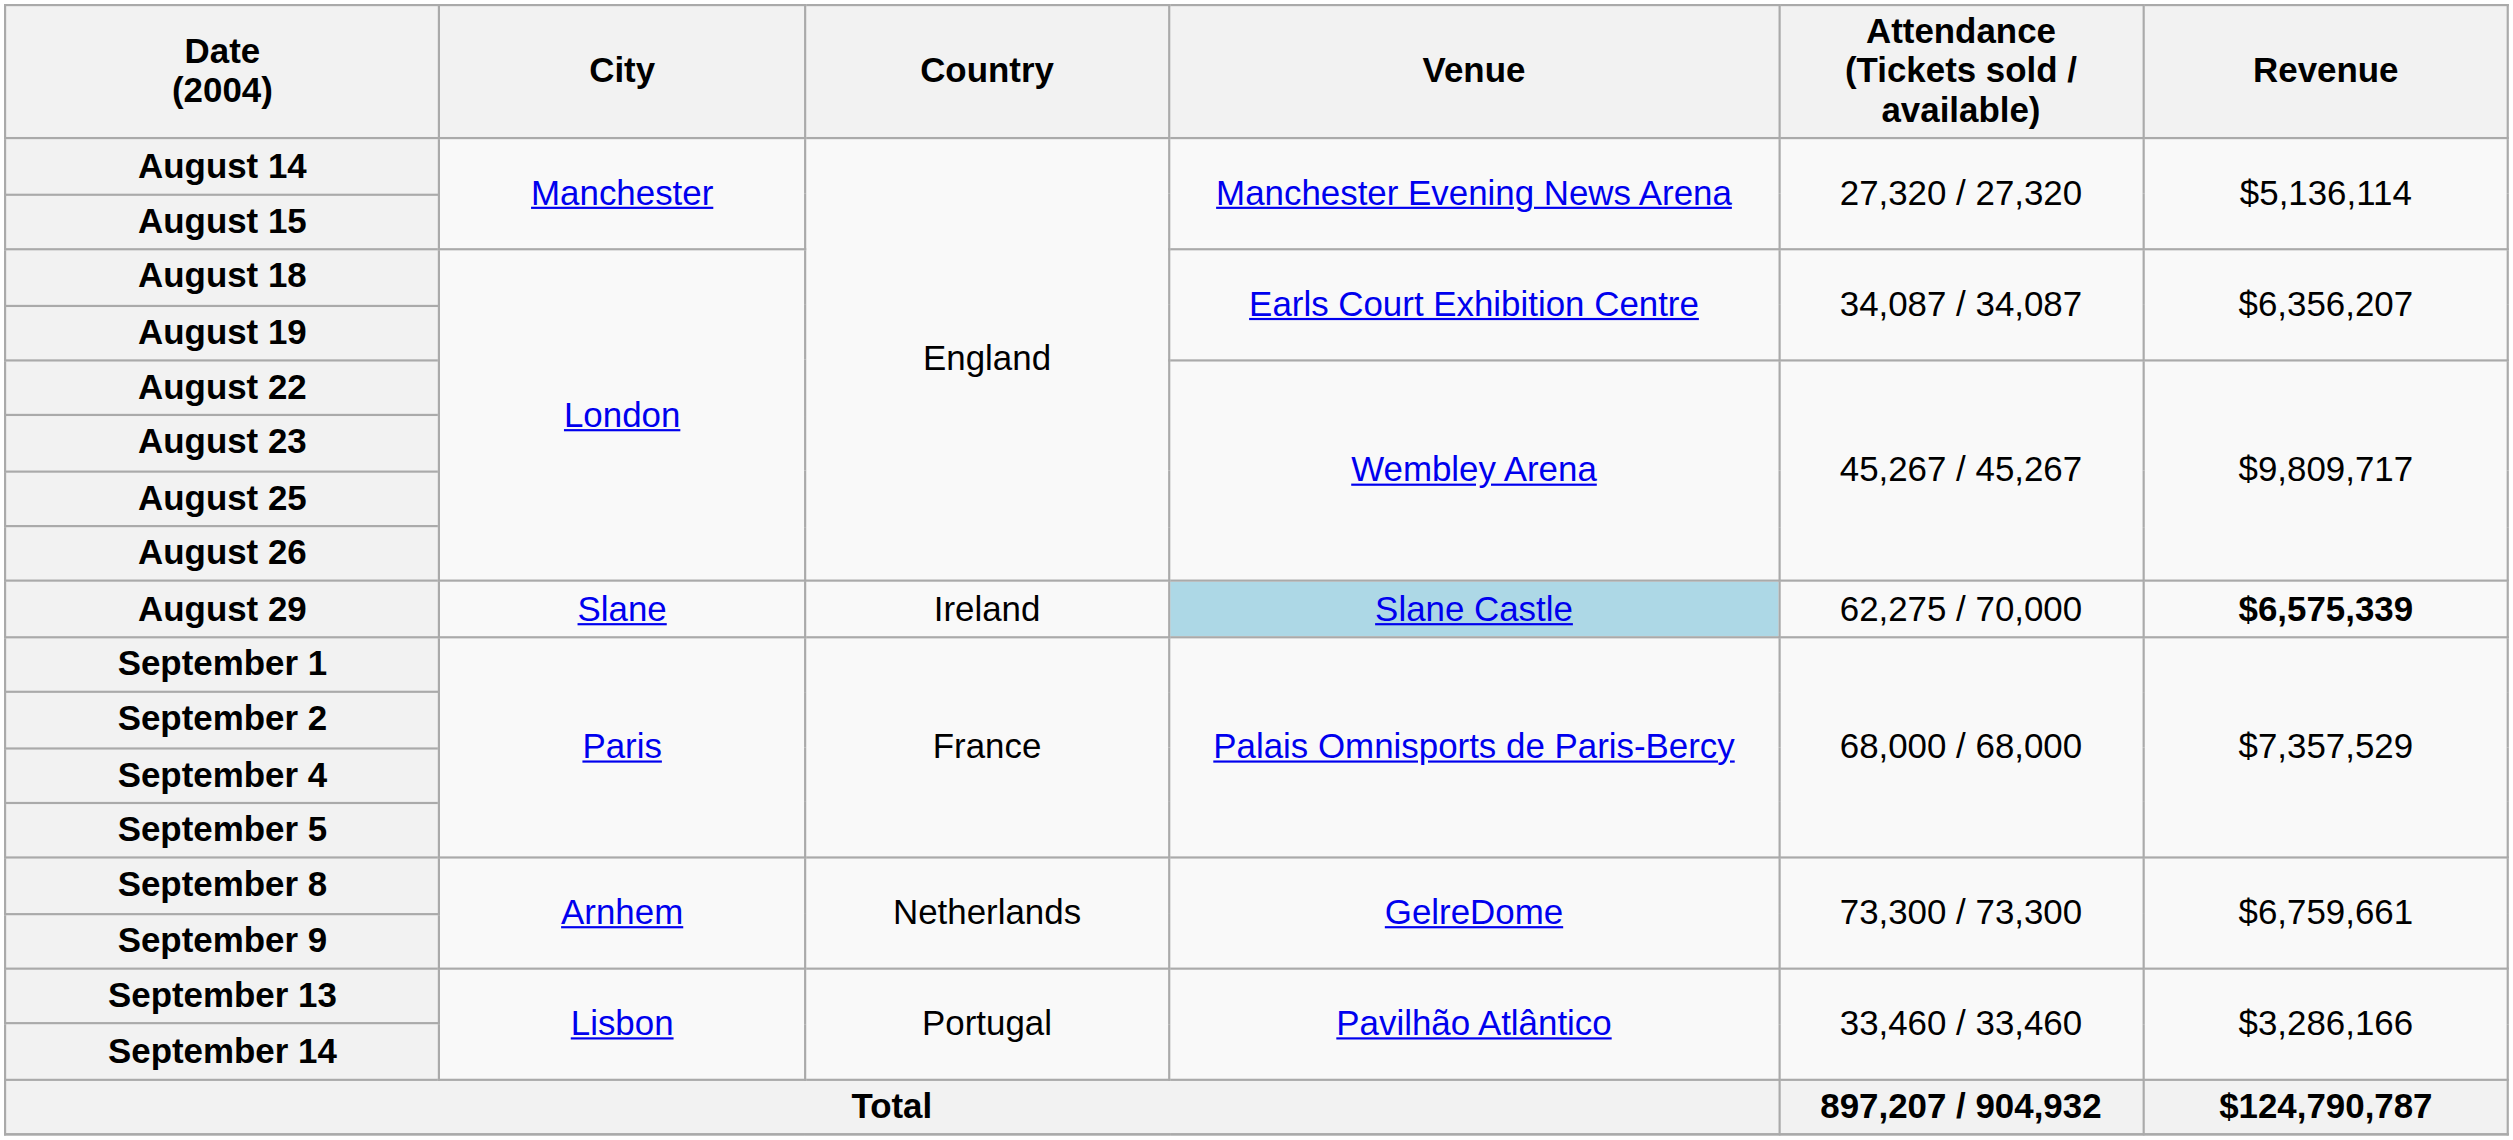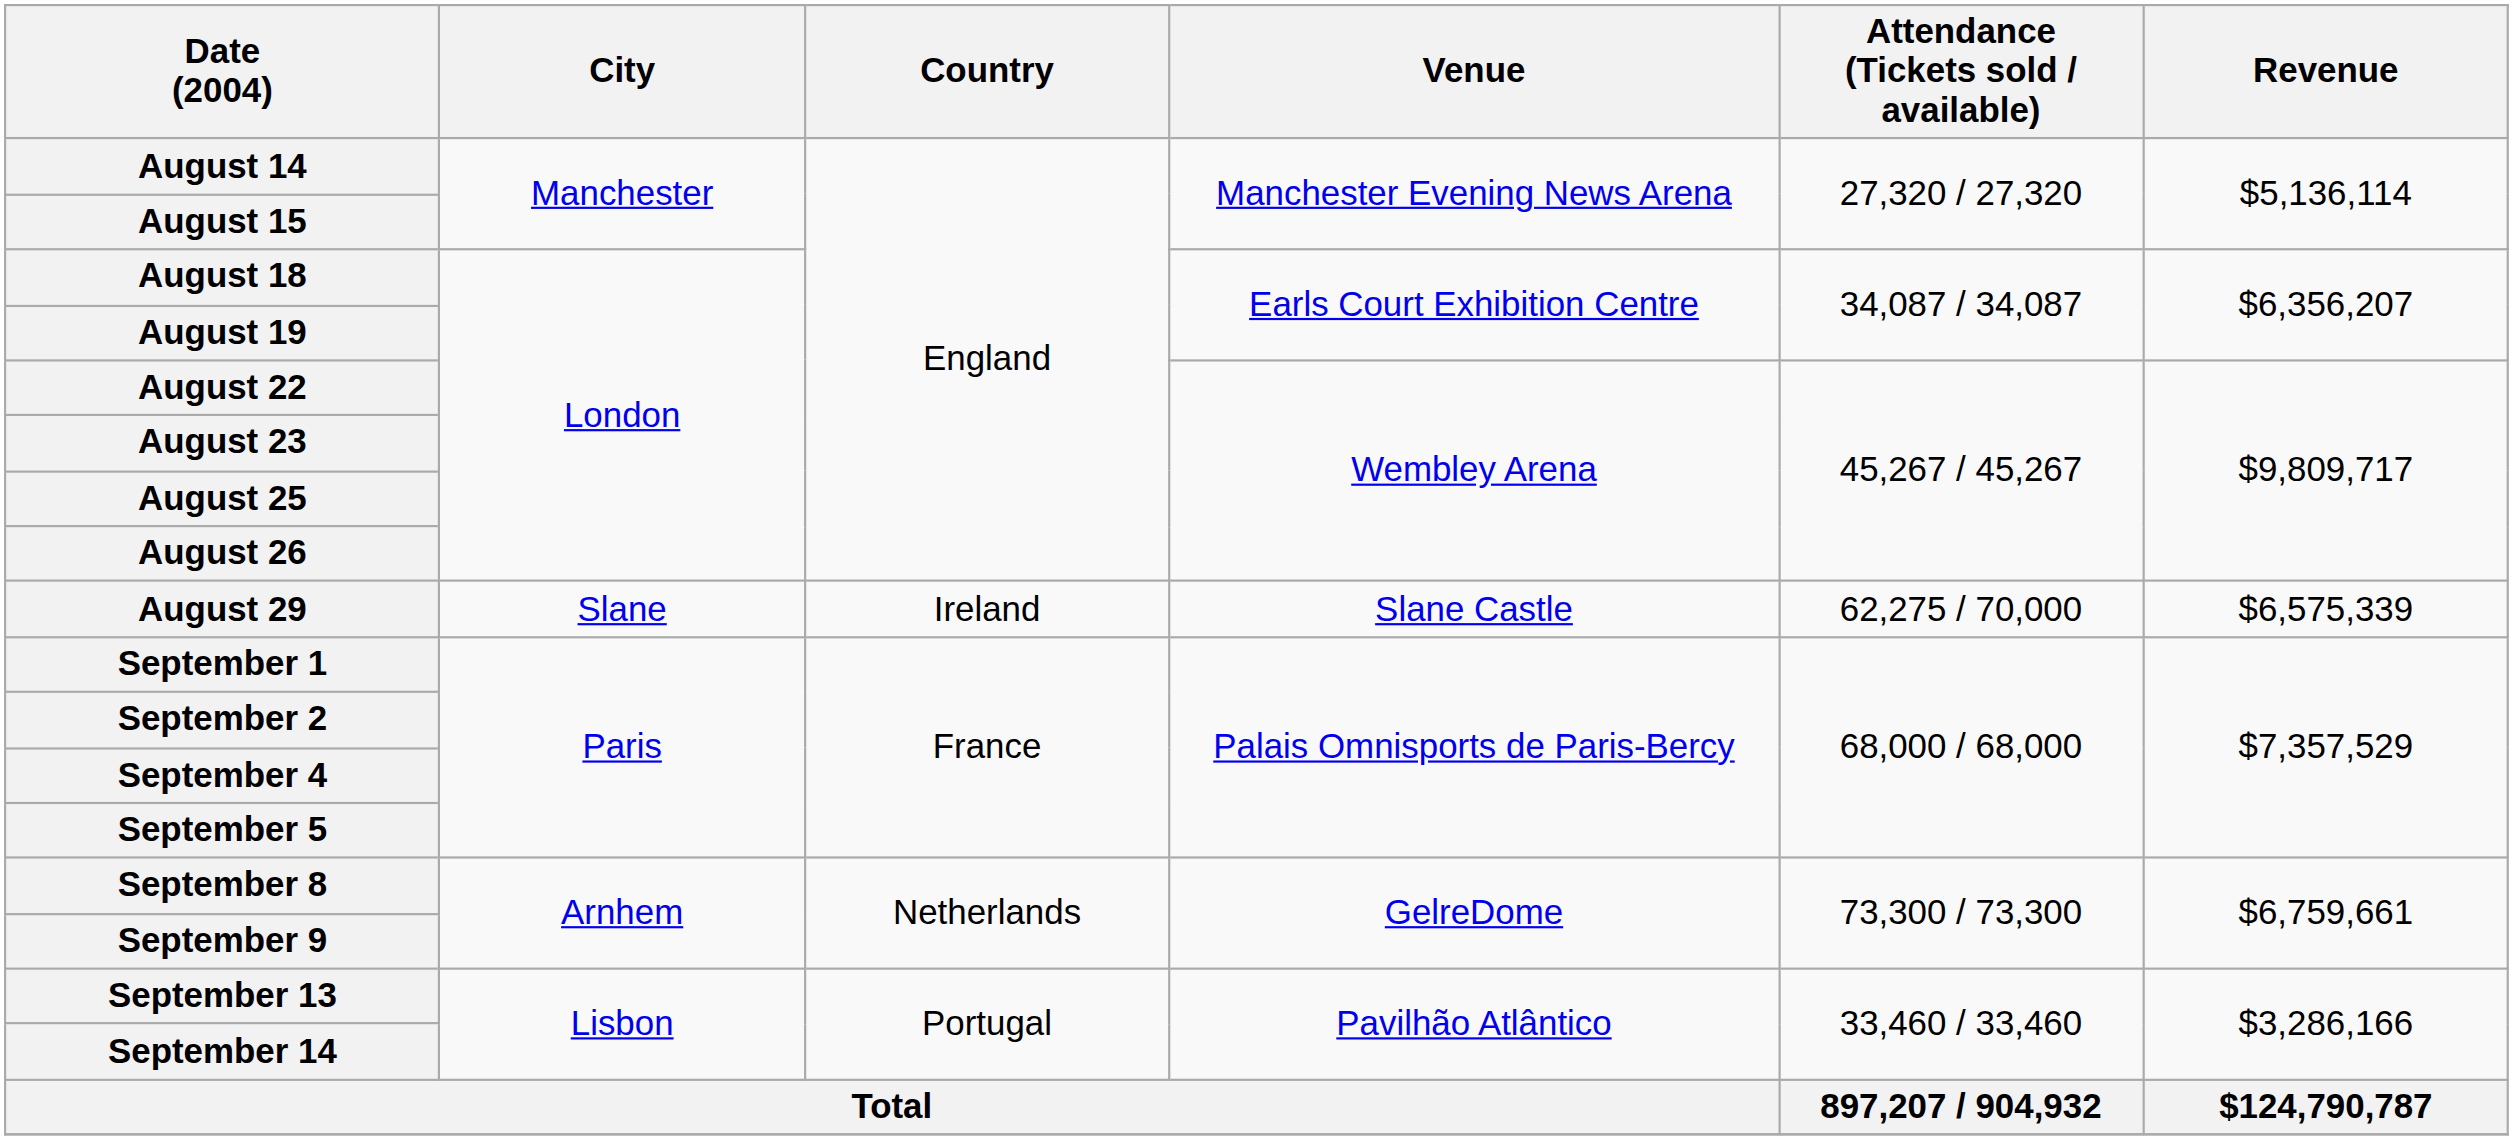(1474, 608) lightblue background -> (1474, 608) no background
(2326, 608) bold -> (2326, 608) normal
